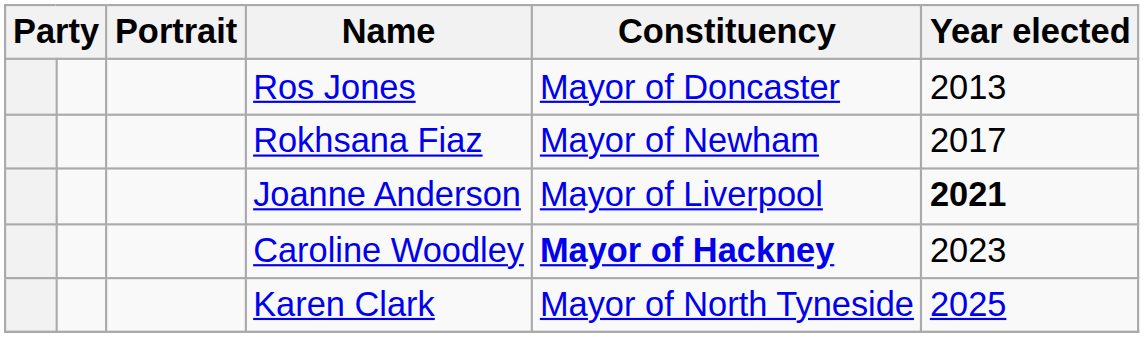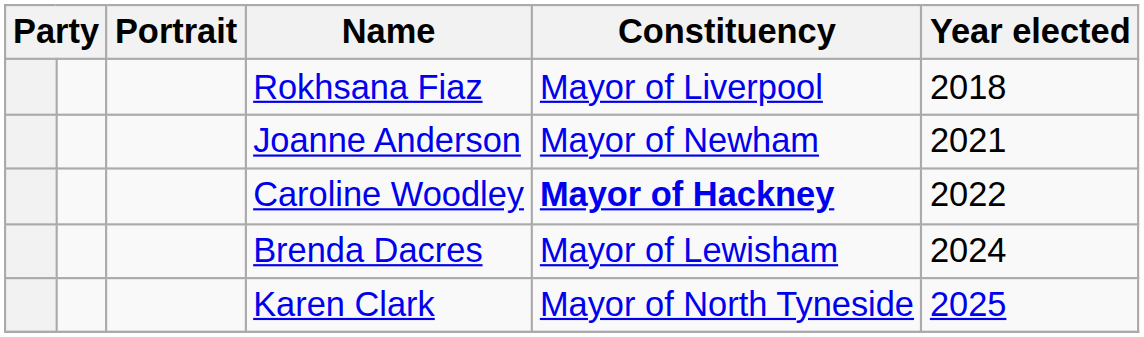- row: (334, 86)
(679, 140) Mayor of Newham -> (681, 86) Mayor of Liverpool
(968, 140) 2017 -> (968, 86) 2018
(681, 195) Mayor of Liverpool -> (679, 140) Mayor of Newham
(968, 195) bold -> (968, 140) normal
(968, 250) 2023 -> (968, 195) 2022
+ row: (368, 250)
